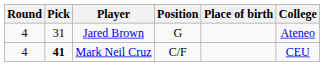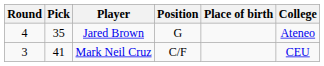(59, 33) 31 -> (59, 33) 35
(24, 52) 4 -> (24, 52) 3
(59, 52) bold -> (59, 52) normal
